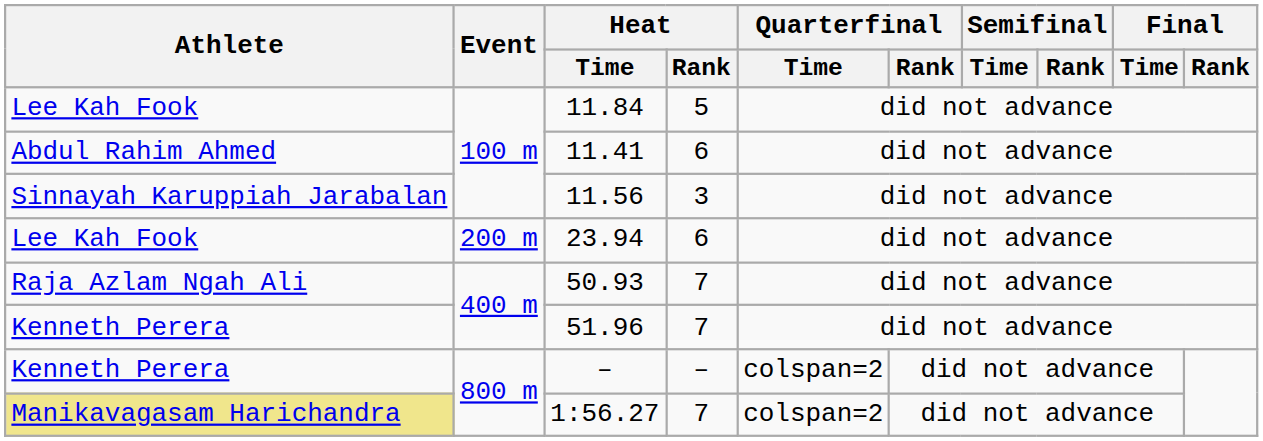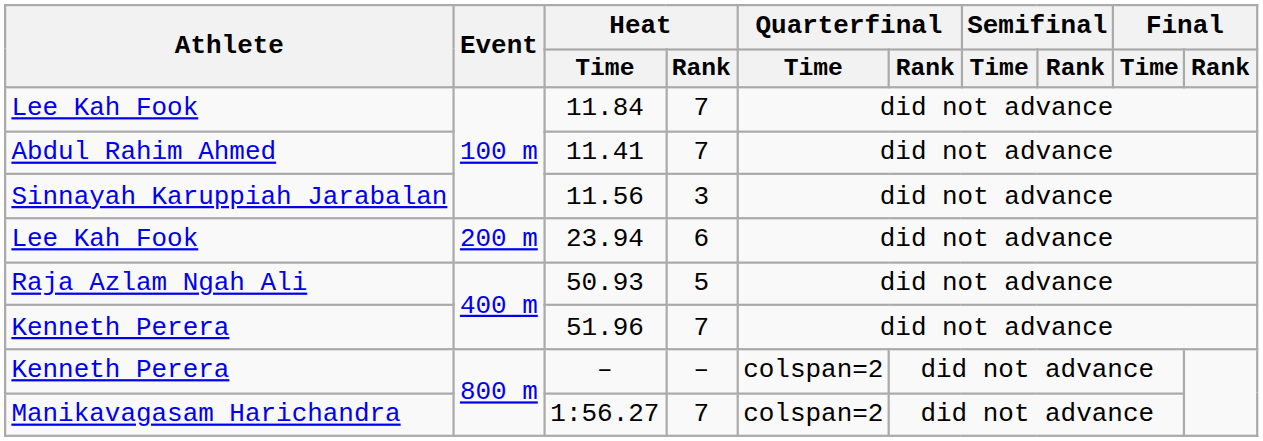(701, 109) 5 -> (701, 109) 7
(701, 153) 6 -> (701, 153) 7
(701, 284) 7 -> (701, 284) 5
(206, 414) khaki background -> (206, 414) no background
